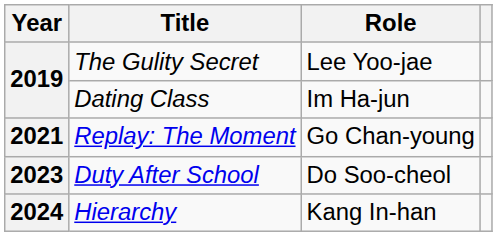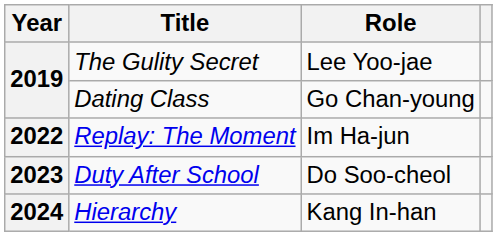(358, 99) Im Ha-jun -> (391, 99) Go Chan-young
(37, 136) 2021 -> (37, 136) 2022
(391, 136) Go Chan-young -> (358, 136) Im Ha-jun
